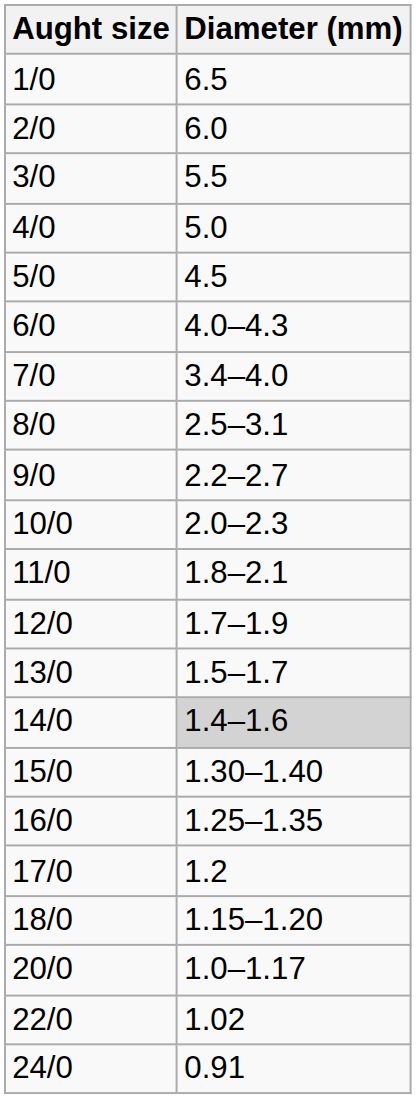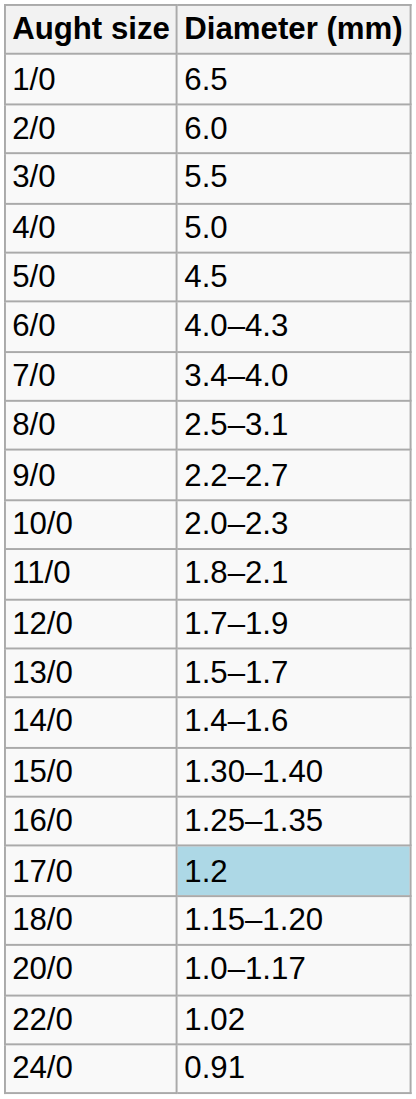(236, 721) lightgrey background -> (236, 721) no background
(206, 870) no background -> (206, 870) lightblue background
